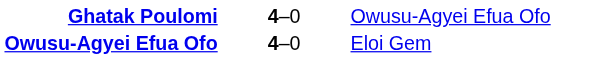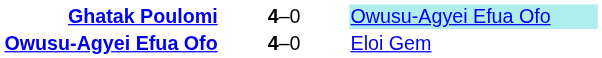(451, 16) no background -> (451, 16) paleturquoise background
